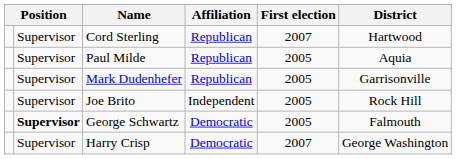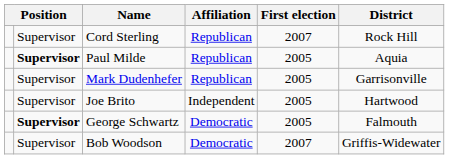(395, 36) Hartwood -> (391, 36) Rock Hill
(46, 57) normal -> (48, 57) bold
(395, 100) Rock Hill -> (391, 100) Hartwood
- row: (118, 143)
+ row: (124, 143)
